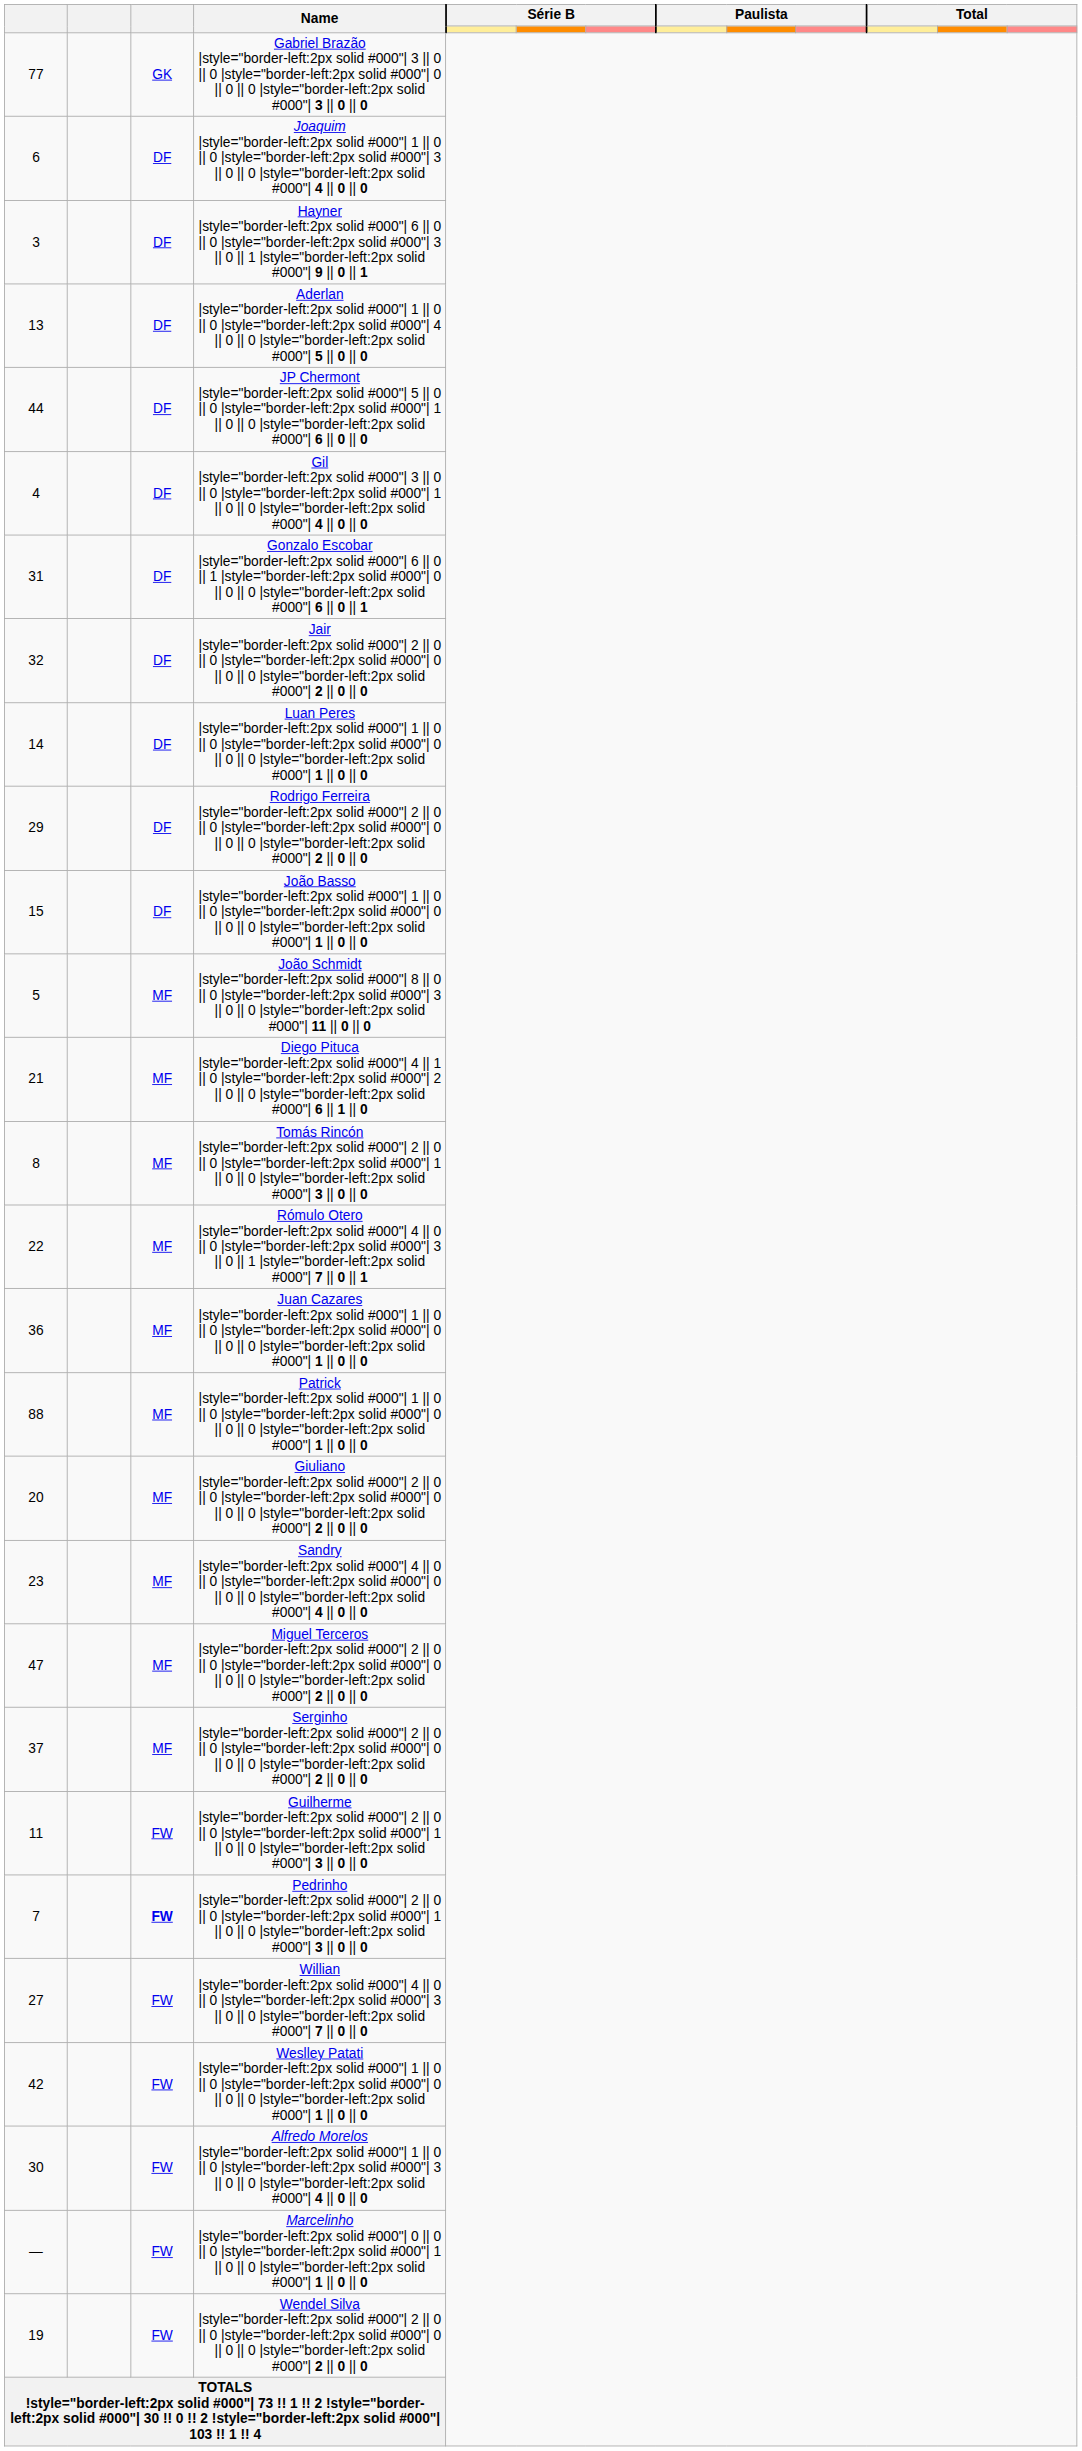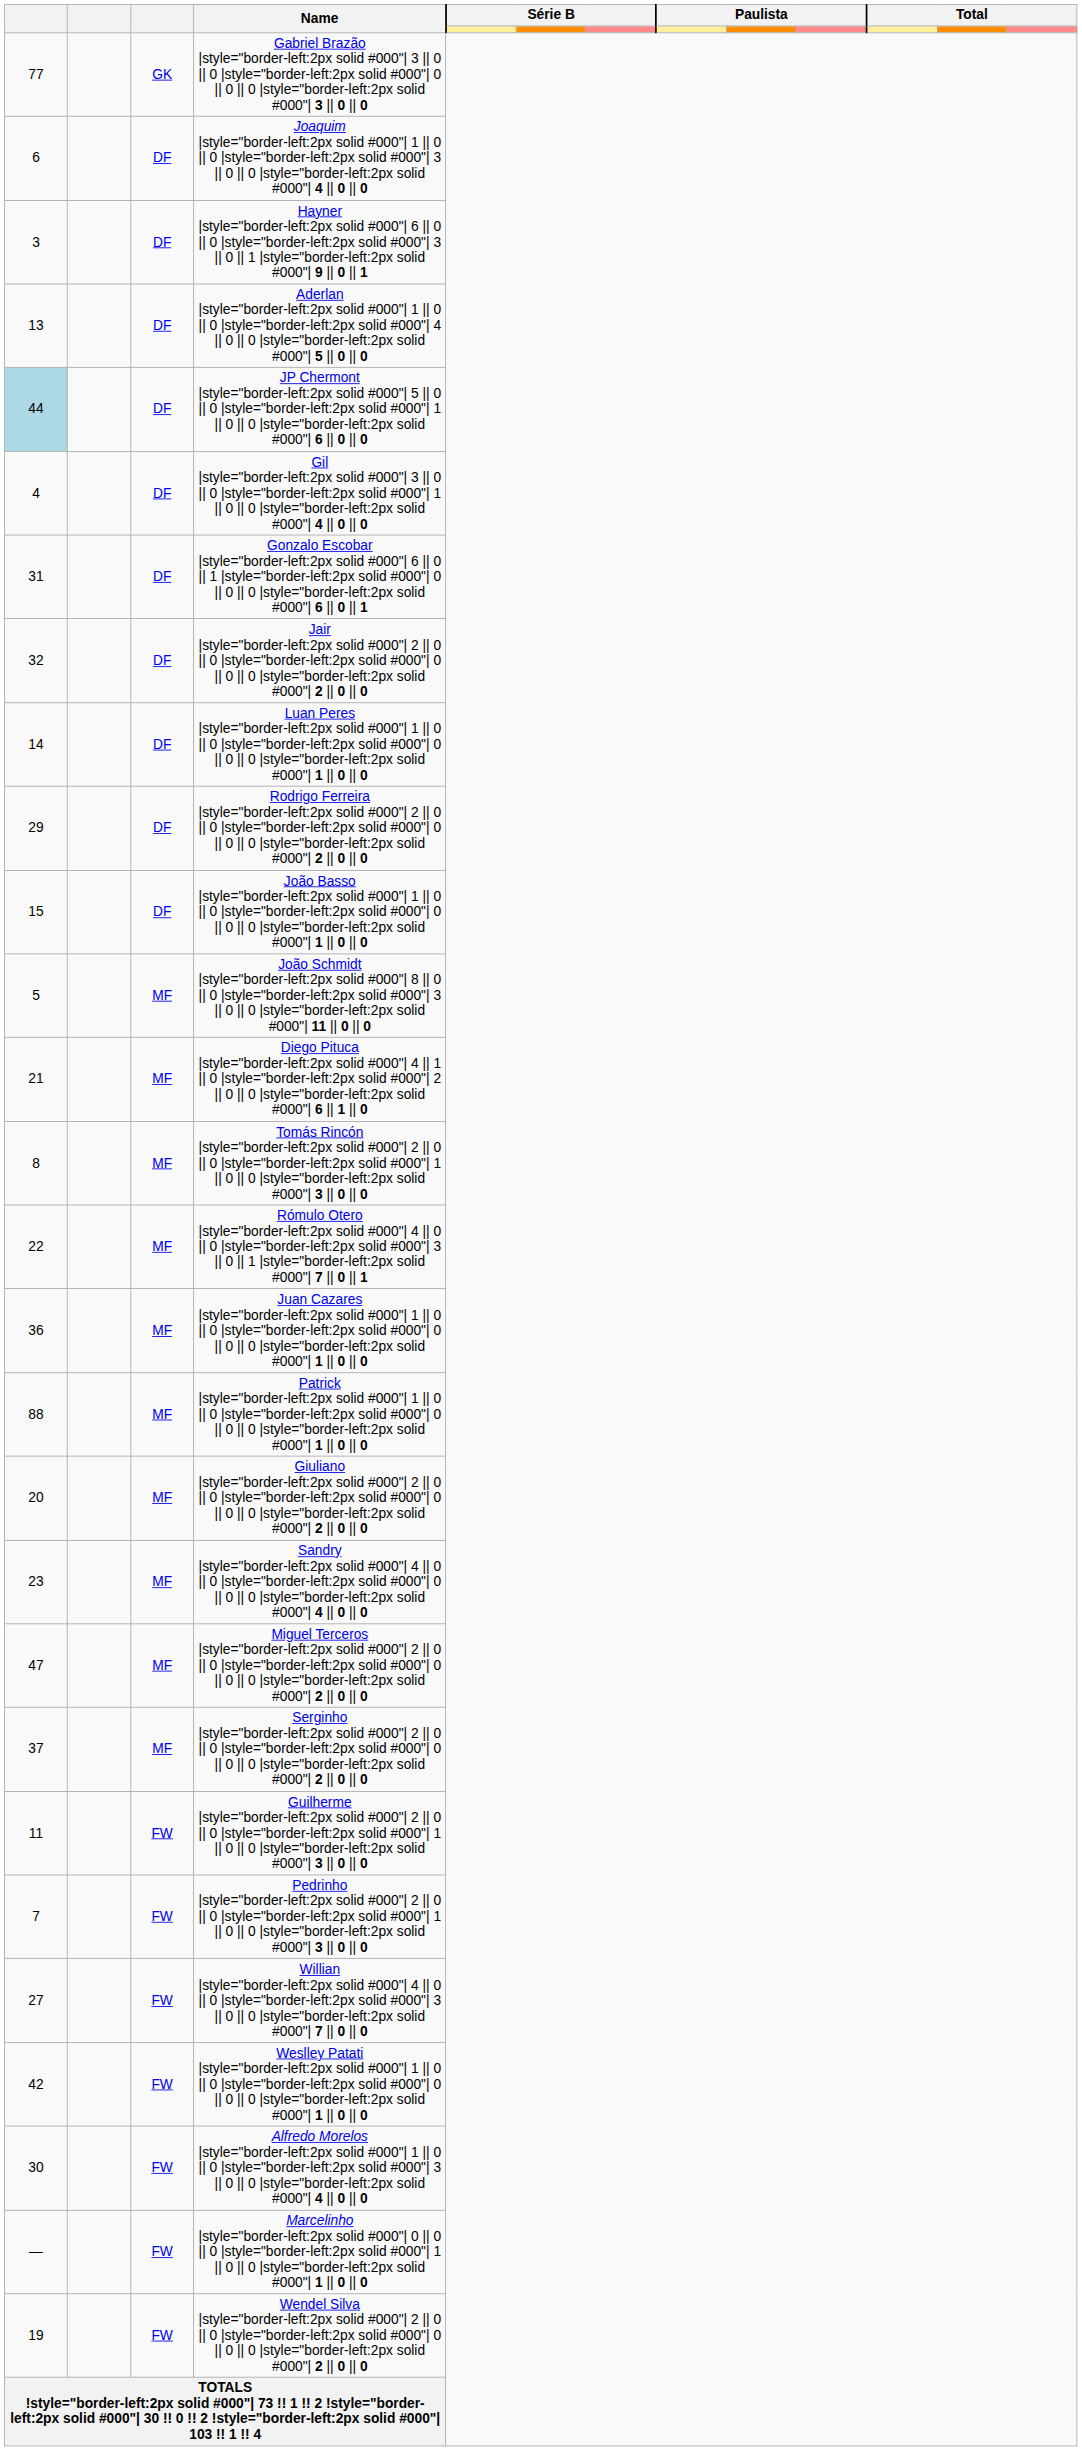(36, 409) no background -> (36, 409) lightblue background
(162, 1916) bold -> (162, 1916) normal
